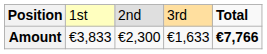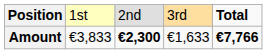(139, 37) normal -> (139, 37) bold
